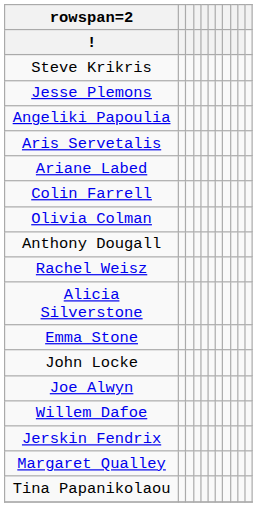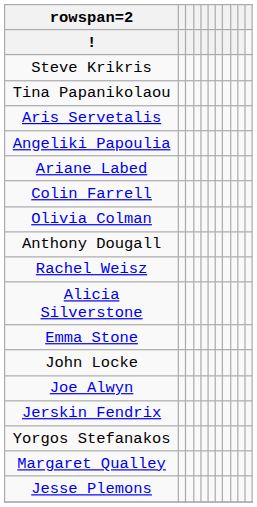rows swapped: (92, 489) <-> (92, 93)
rows swapped: (92, 143) <-> (92, 118)
- row: (92, 413)
+ row: (92, 438)
